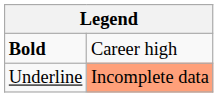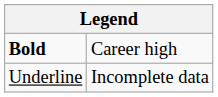(150, 77) lightsalmon background -> (150, 77) no background
